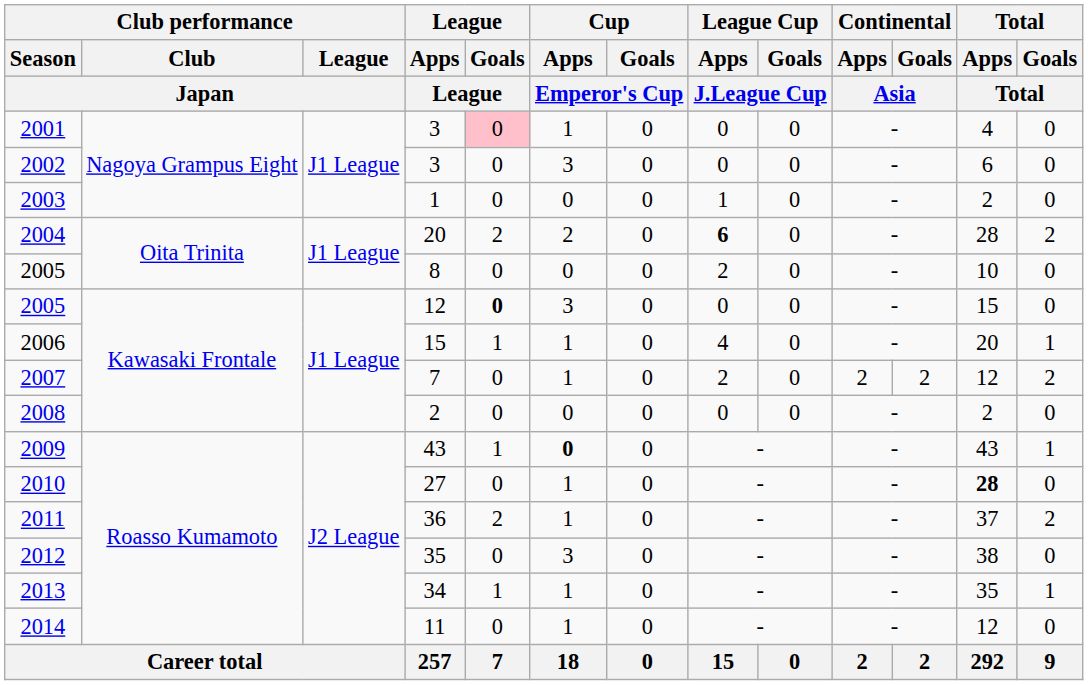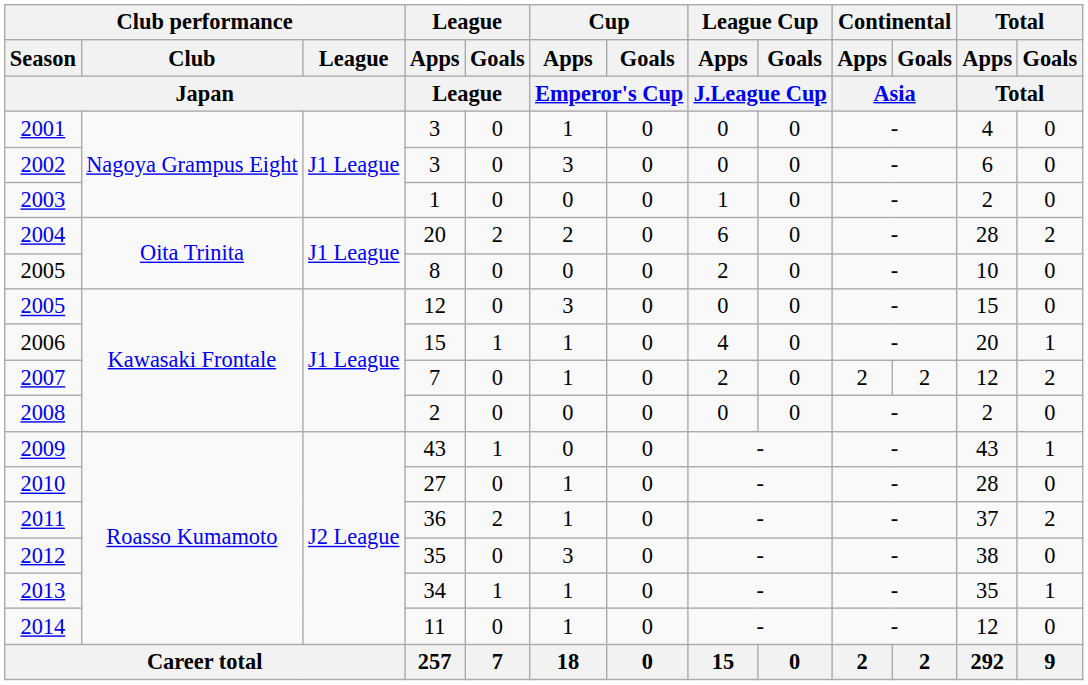(497, 128) pink background -> (497, 128) no background
(723, 235) bold -> (723, 235) normal
(497, 306) bold -> (497, 306) normal
(568, 448) bold -> (568, 448) normal
(987, 484) bold -> (987, 484) normal
